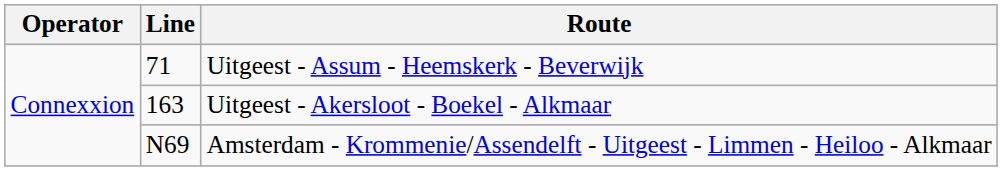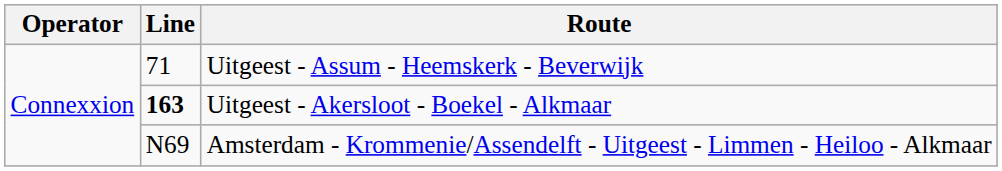(165, 104) normal -> (165, 104) bold
